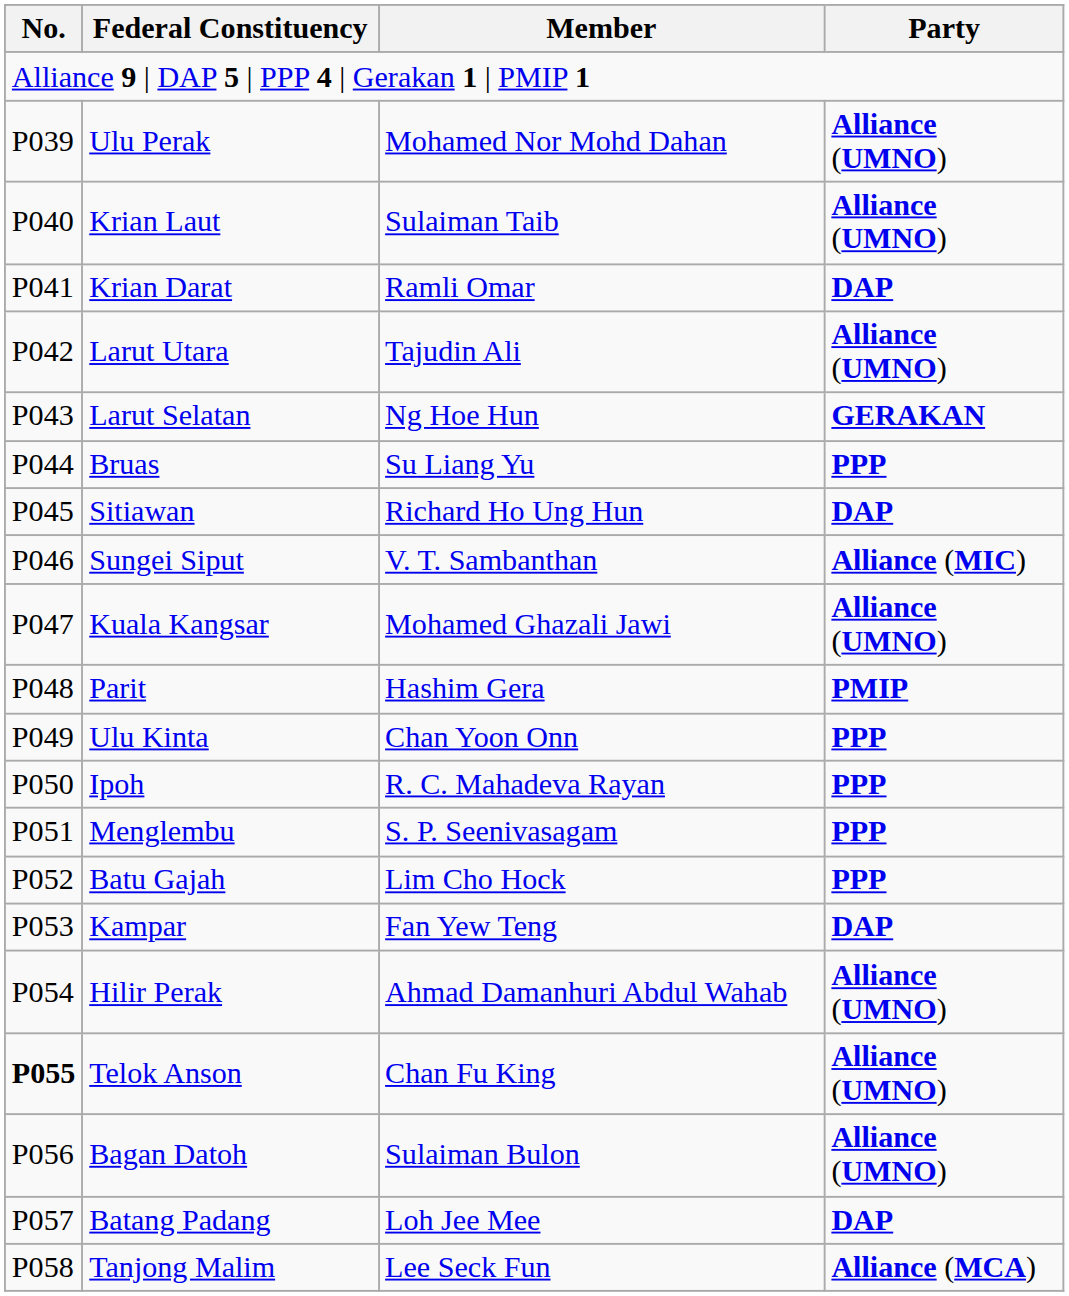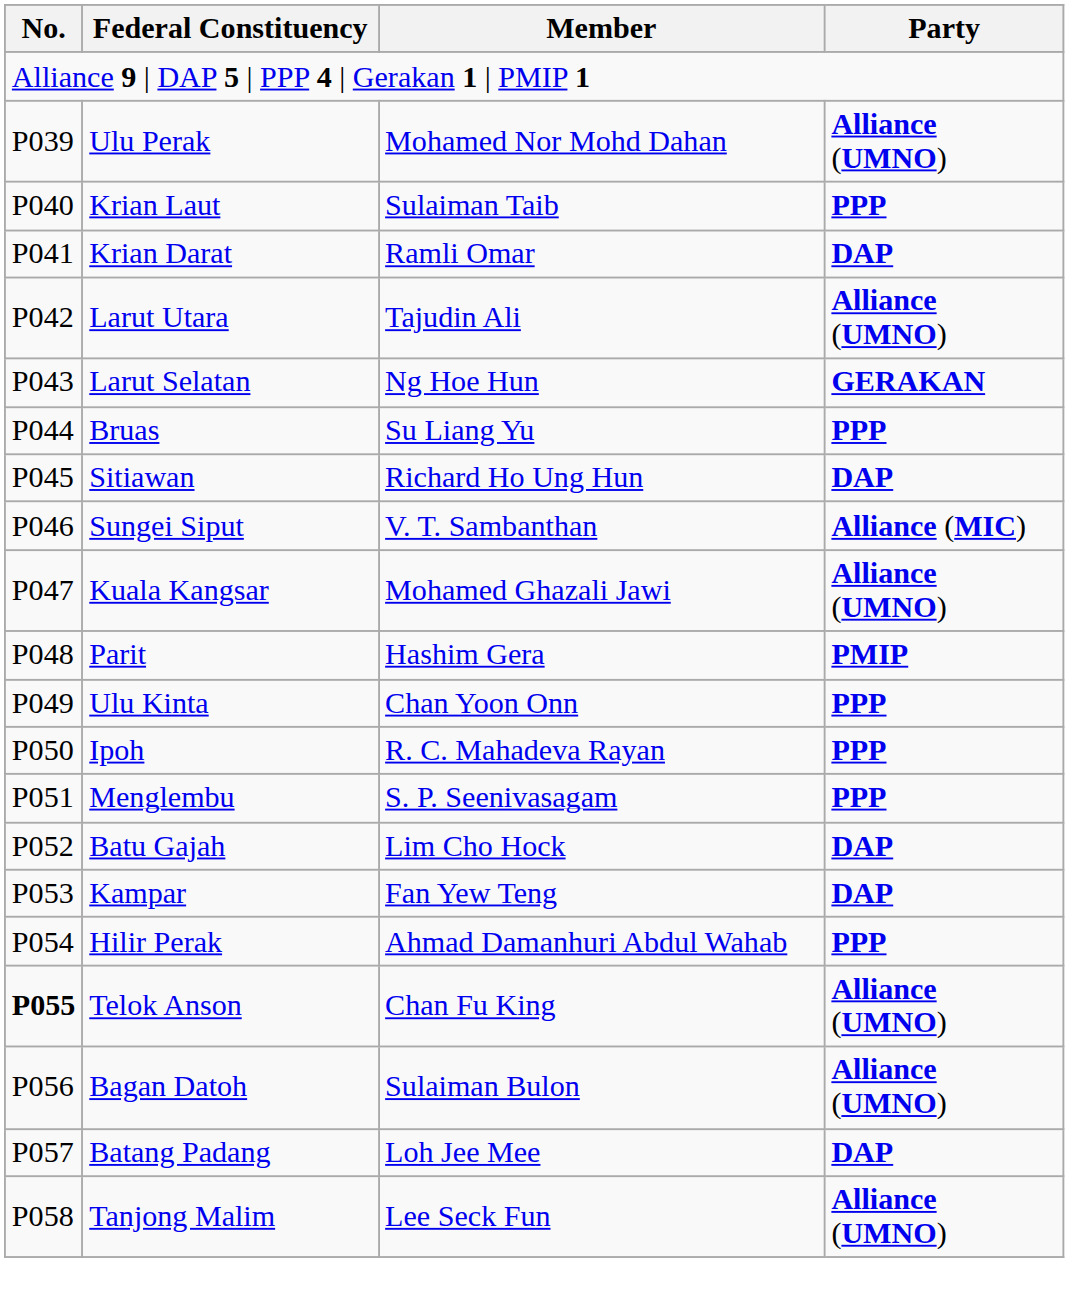(889, 222) Alliance (UMNO) -> (859, 205) PPP
(859, 879) PPP -> (862, 845) DAP
(889, 991) Alliance (UMNO) -> (859, 940) PPP
(934, 1267) Alliance (MCA) -> (889, 1216) Alliance (UMNO)
